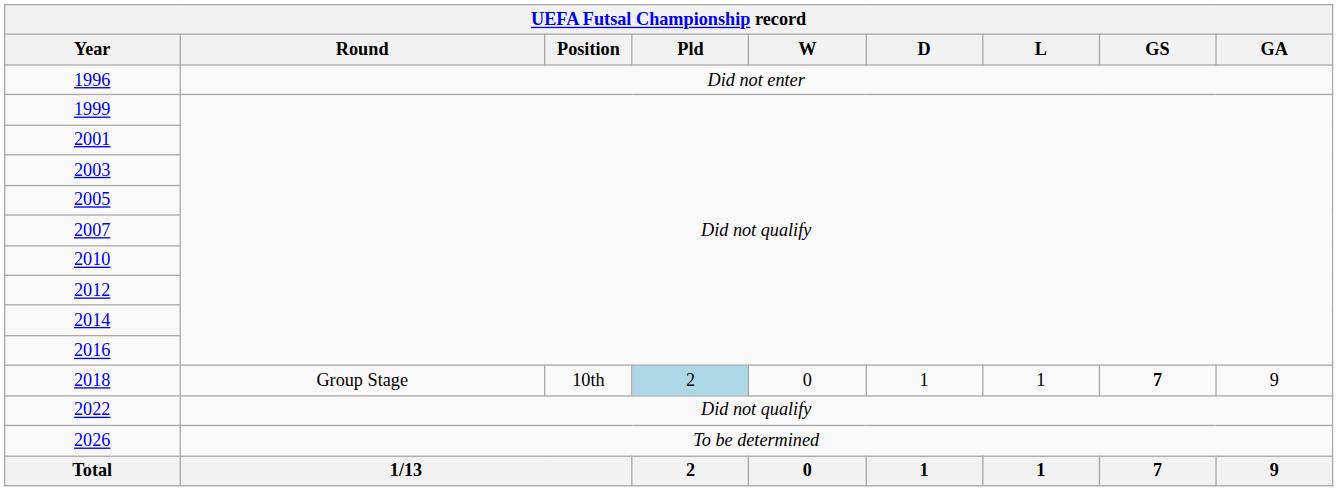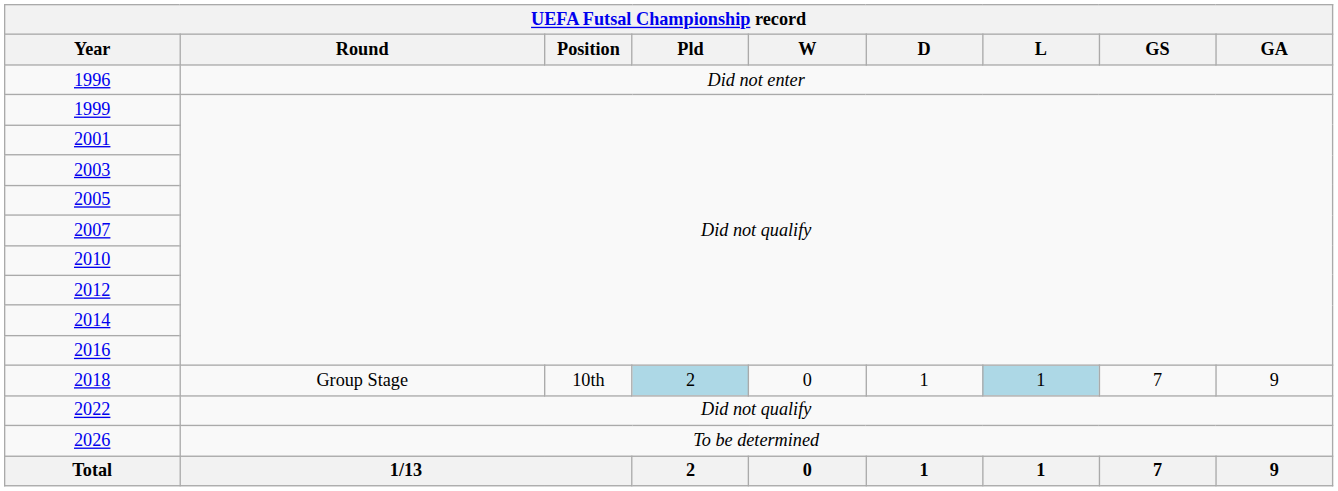(1041, 379) no background -> (1041, 379) lightblue background
(1157, 379) bold -> (1157, 379) normal
